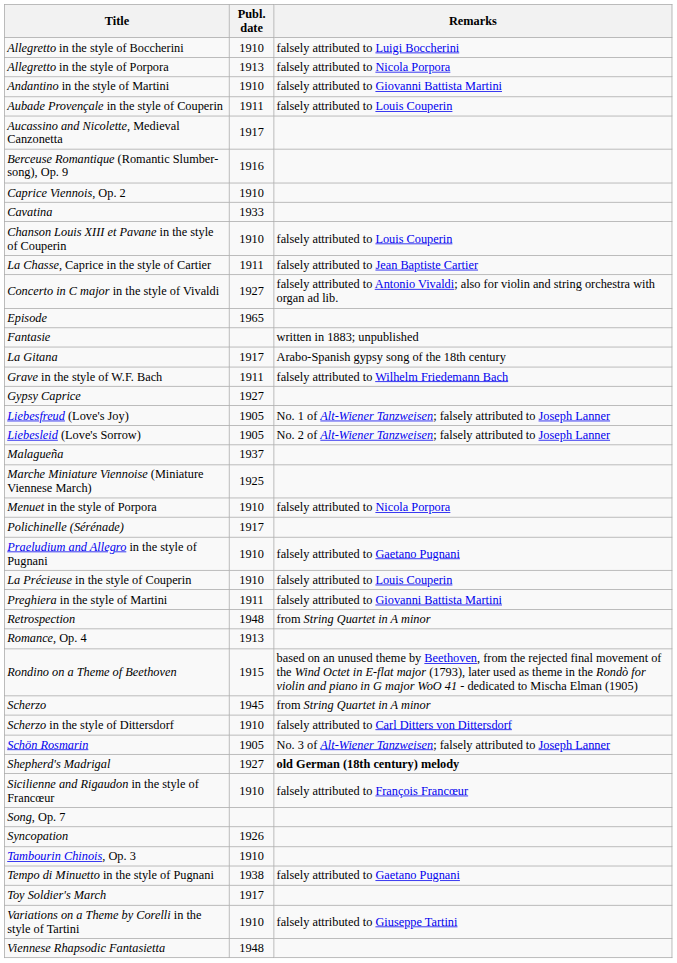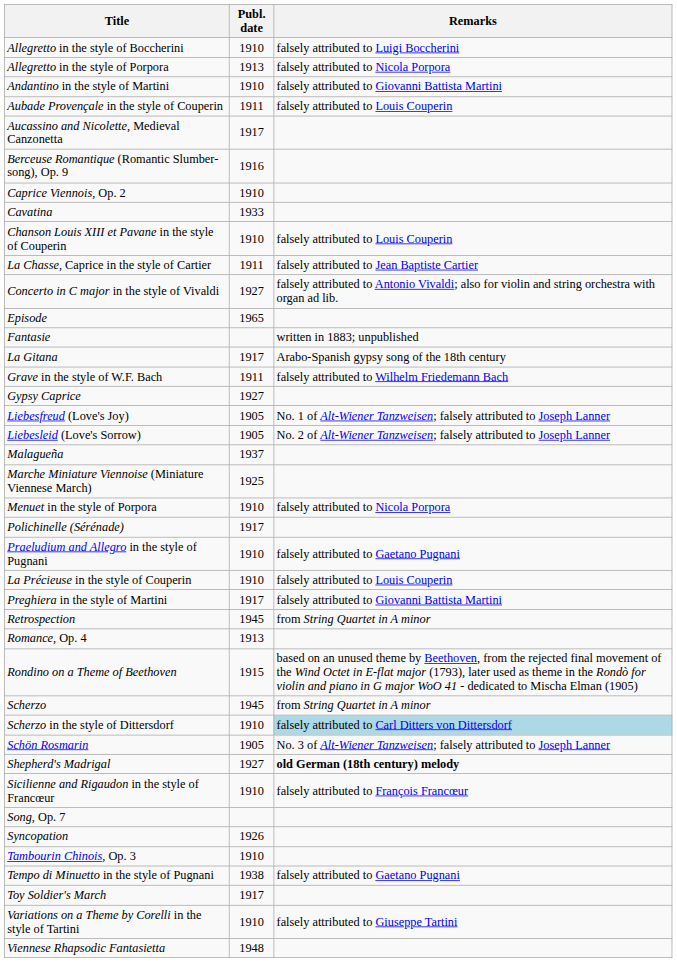(252, 599) 1911 -> (252, 599) 1917
(252, 619) 1948 -> (252, 619) 1945
(394, 725) no background -> (394, 725) lightblue background
